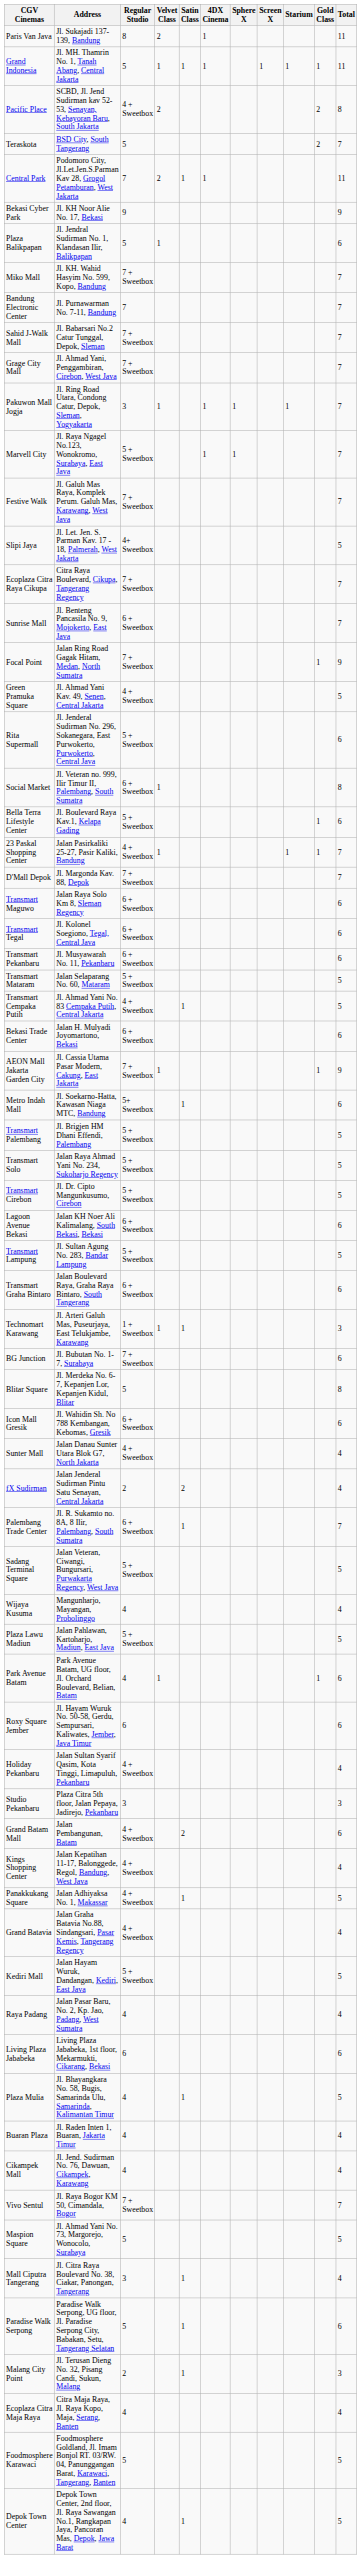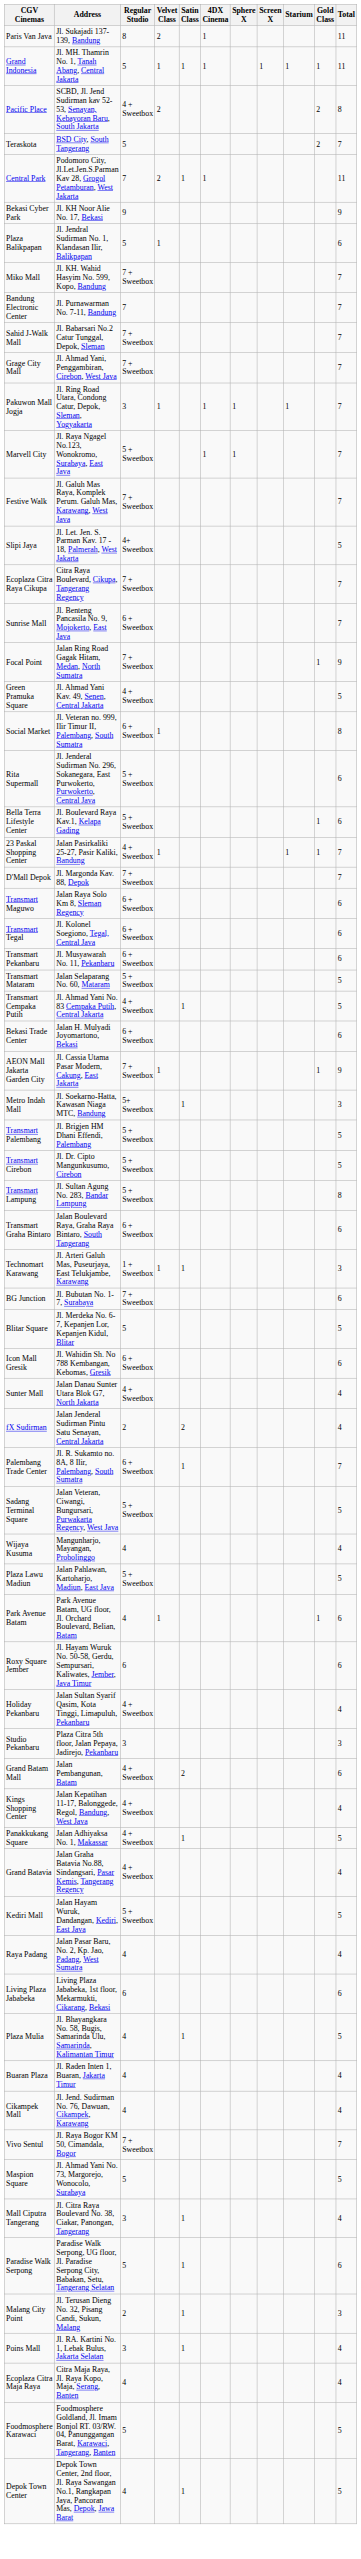rows swapped: (22, 740) <-> (28, 787)
(340, 1105) 6 -> (340, 1105) 3
- row: (22, 1165)
- row: (18, 1225)
(340, 1255) 5 -> (340, 1195) 8
(340, 1389) 8 -> (340, 1329) 5
+ row: (23, 2348)
